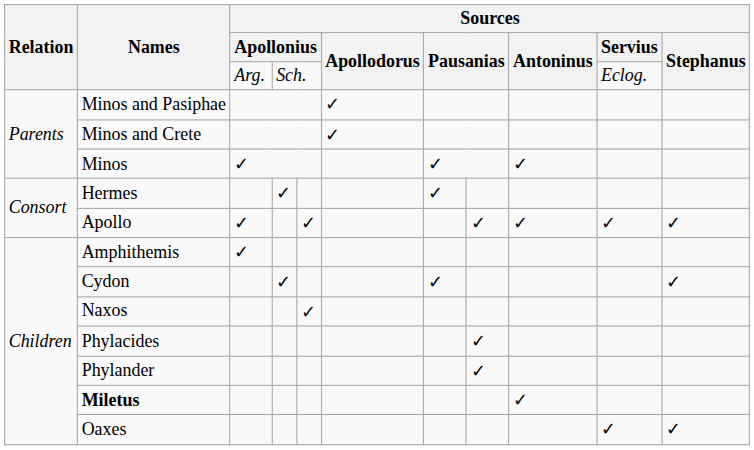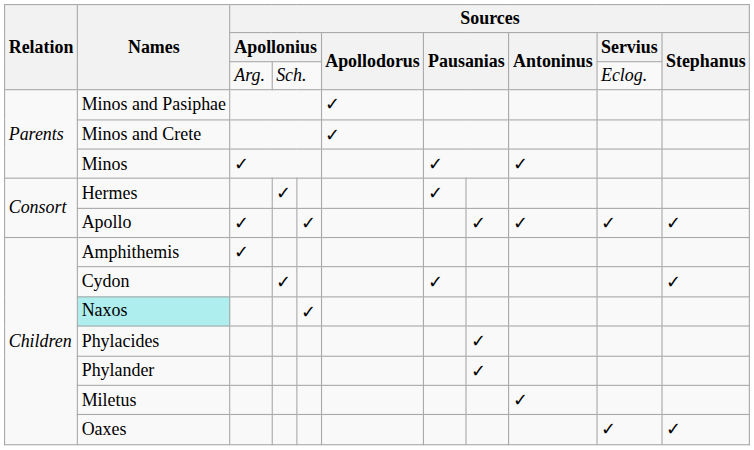(105, 311) no background -> (105, 311) paleturquoise background
(111, 399) bold -> (109, 399) normal
